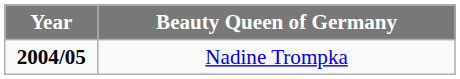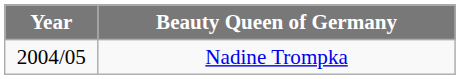(51, 56) bold -> (51, 56) normal
